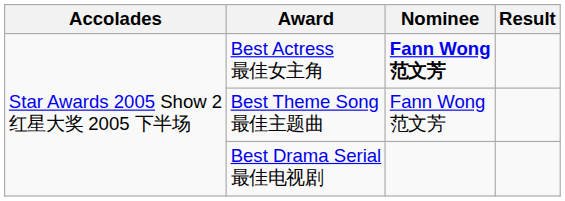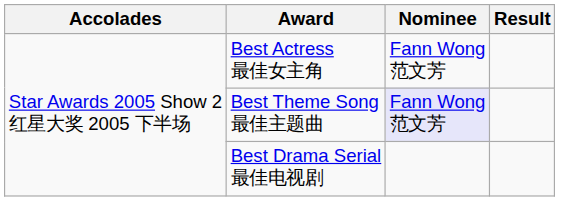(440, 59) bold -> (438, 59) normal
(438, 113) no background -> (438, 113) lavender background
